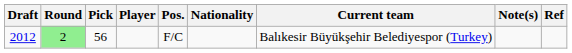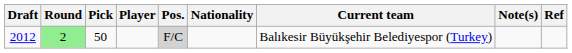(101, 37) 56 -> (101, 37) 50
(173, 37) no background -> (173, 37) lightgrey background
